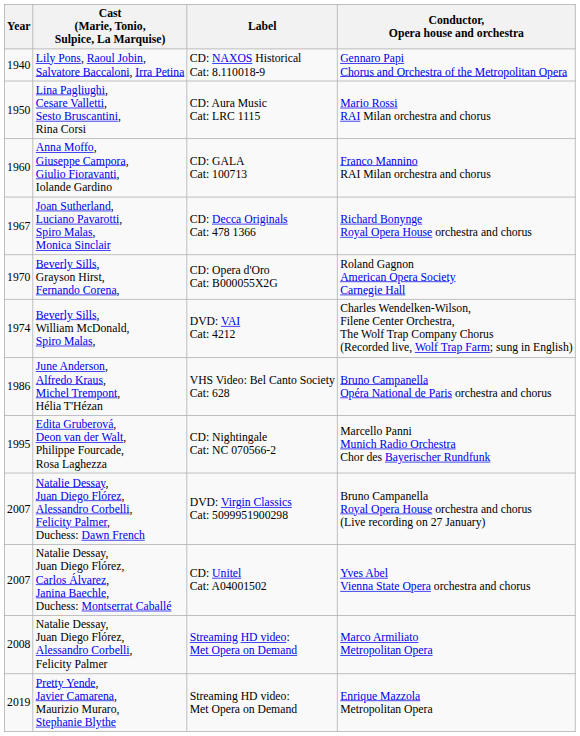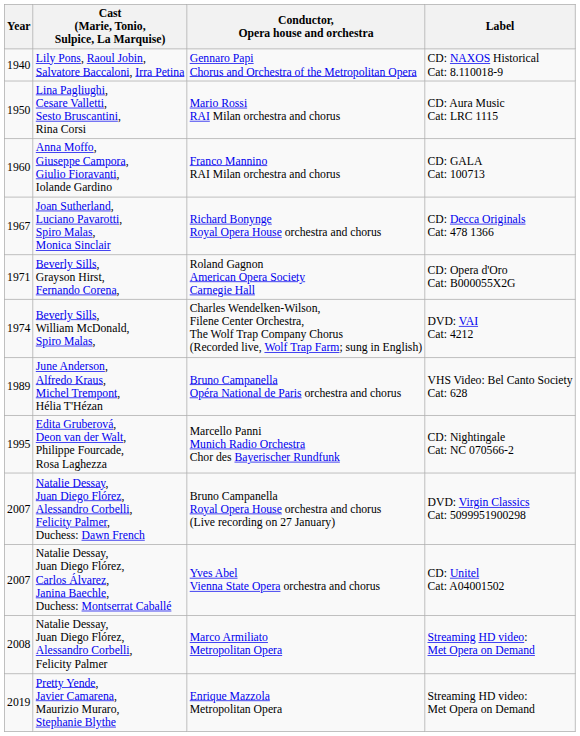columns swapped: (456, 26) <-> (262, 26)
(19, 277) 1970 -> (19, 277) 1971
(19, 386) 1986 -> (19, 386) 1989
